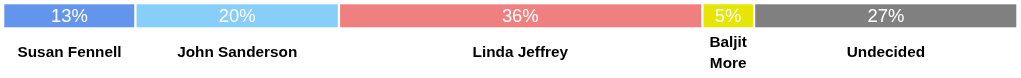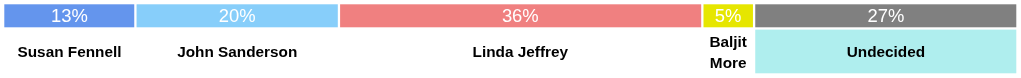(886, 51) no background -> (886, 51) paleturquoise background
